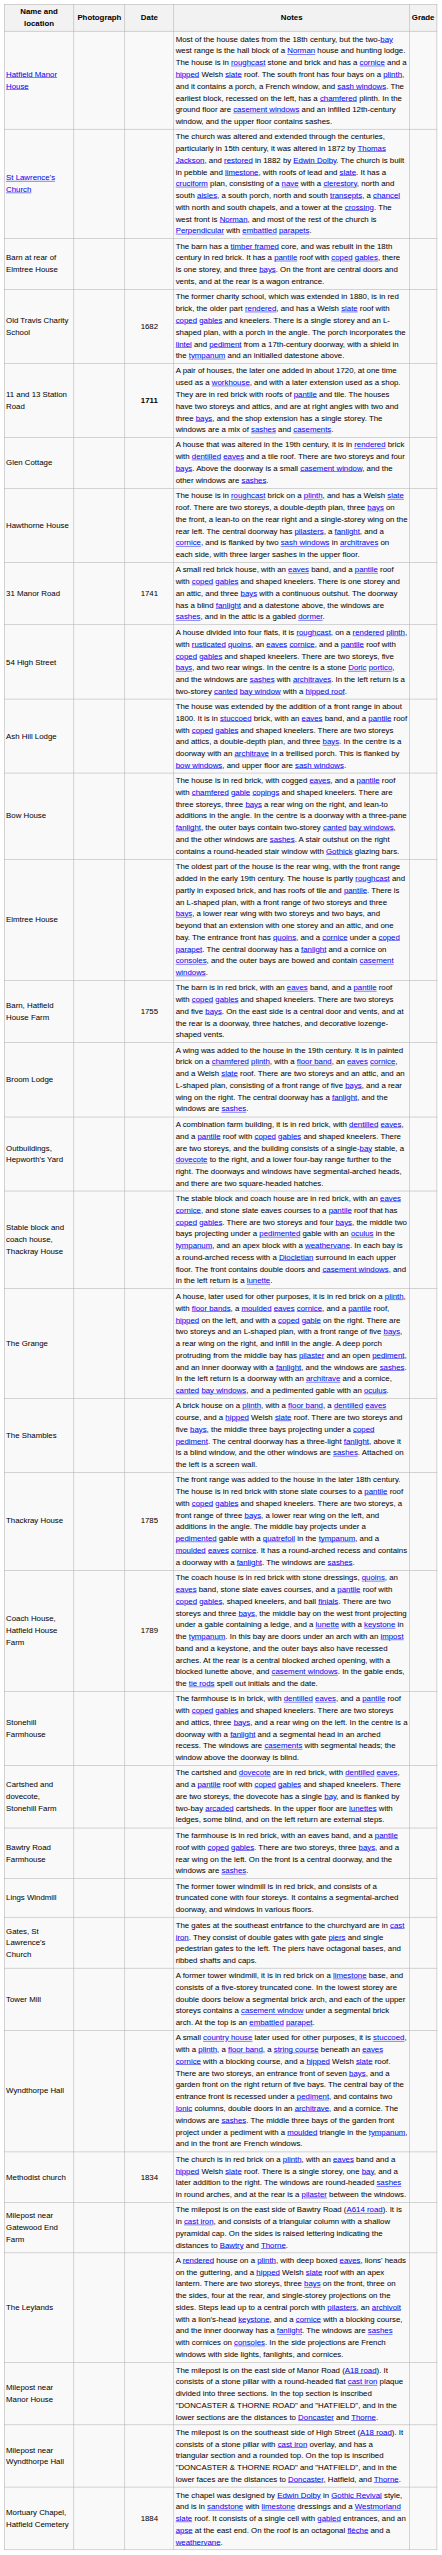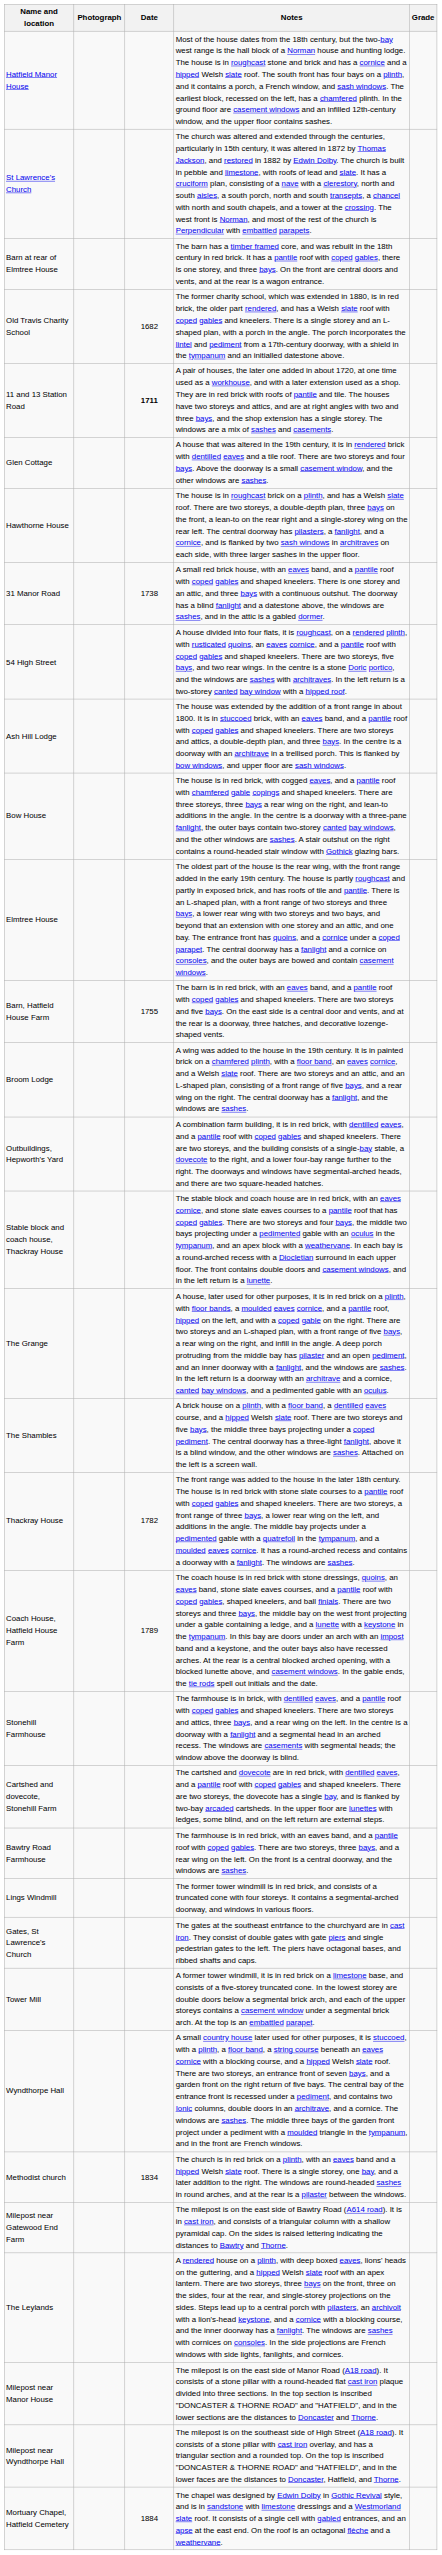(149, 593) 1741 -> (149, 593) 1738
(149, 1521) 1785 -> (149, 1521) 1782
